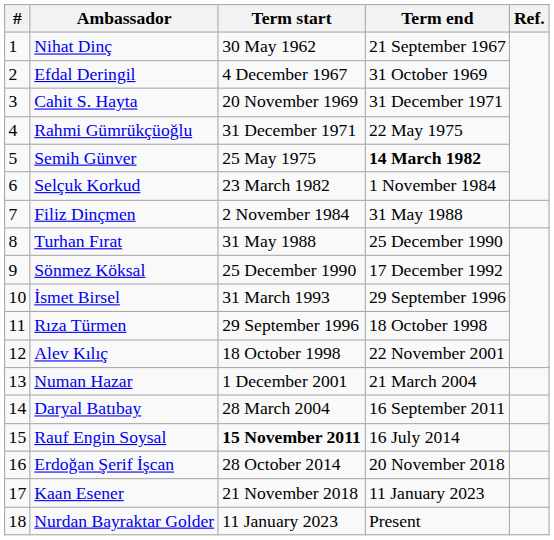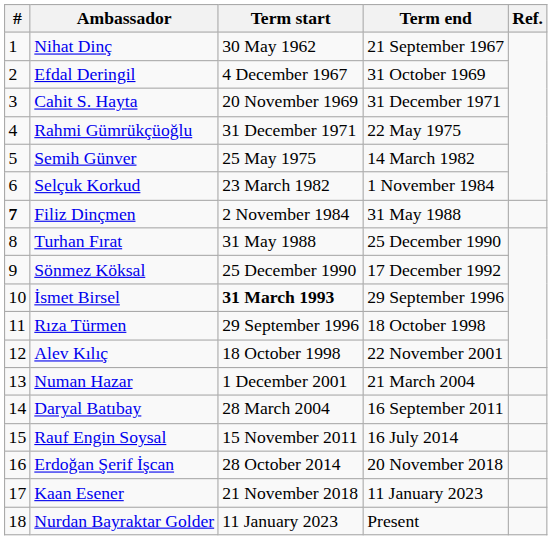(425, 158) bold -> (421, 158) normal
(13, 213) normal -> (13, 213) bold
(276, 297) normal -> (278, 297) bold
(292, 437) bold -> (290, 437) normal
